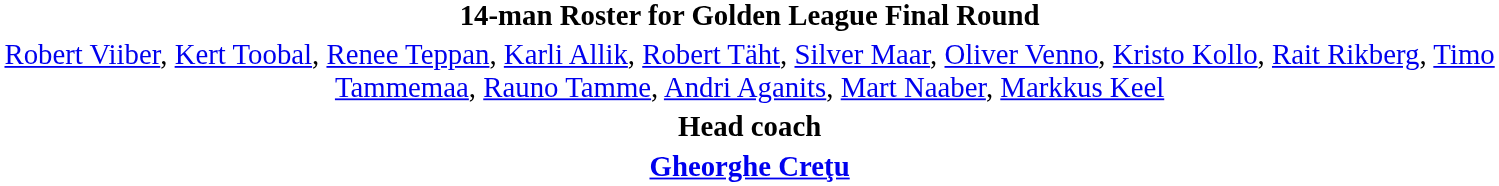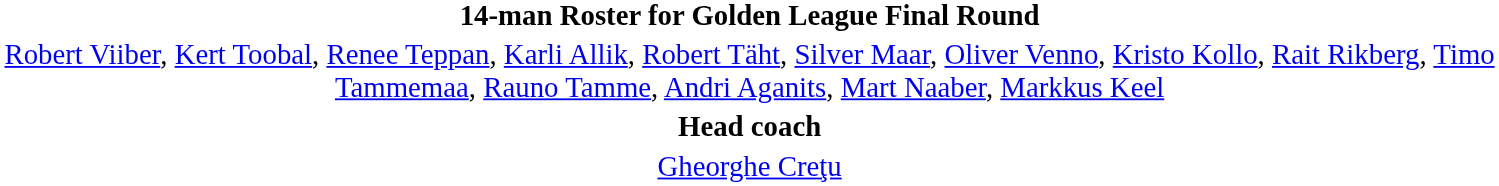(750, 166) bold -> (750, 166) normal
